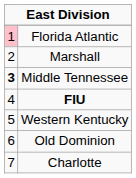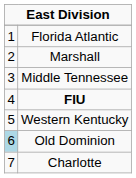(11, 36) pink background -> (11, 36) no background
(11, 78) bold -> (11, 78) normal
(11, 141) no background -> (11, 141) lightblue background
